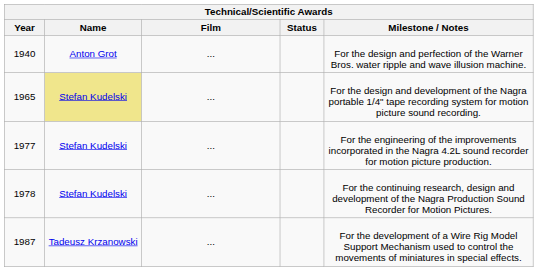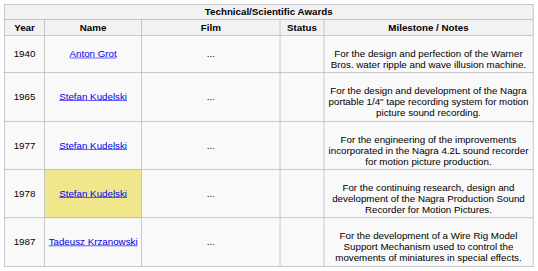(93, 97) khaki background -> (93, 97) no background
(93, 193) no background -> (93, 193) khaki background
